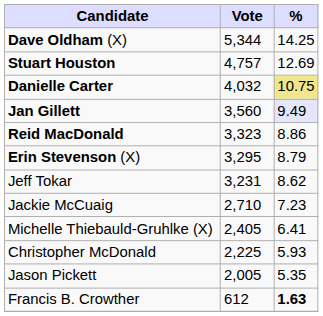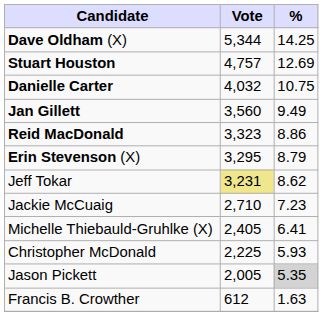(296, 87) khaki background -> (296, 87) no background
(292, 110) lavender background -> (292, 110) no background
(243, 181) no background -> (243, 181) khaki background
(292, 275) no background -> (292, 275) lightgrey background
(292, 299) bold -> (292, 299) normal
